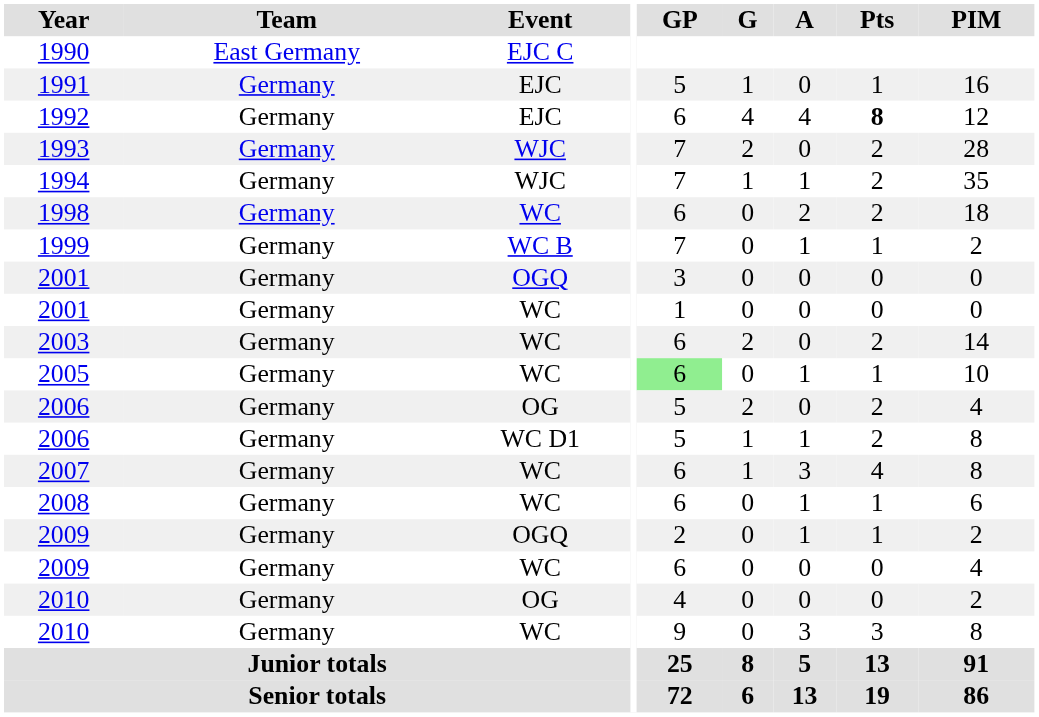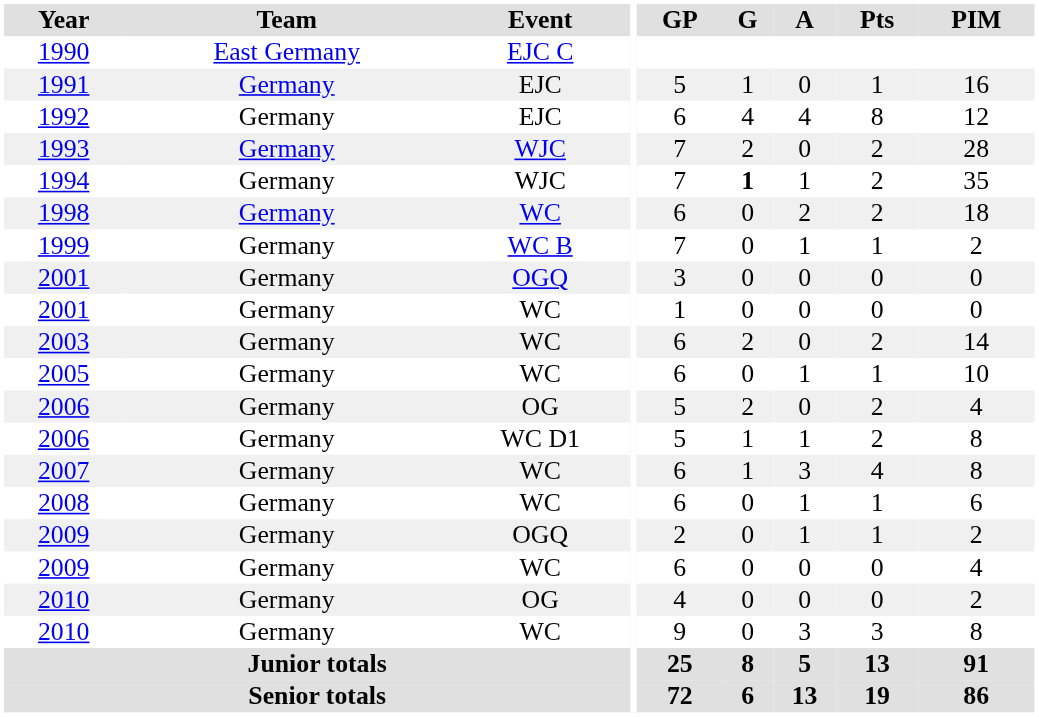(877, 116) bold -> (877, 116) normal
(748, 180) normal -> (748, 180) bold
(680, 373) lightgreen background -> (680, 373) no background
